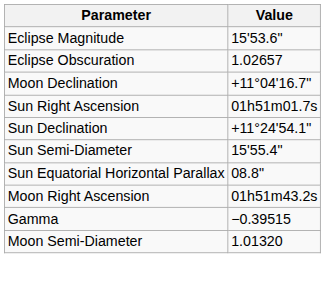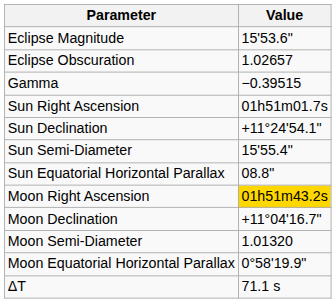rows swapped: (33, 219) <-> (63, 83)
(274, 196) no background -> (285, 196) gold background
+ row: (121, 264)
+ row: (17, 286)
